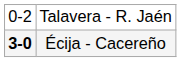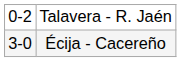(20, 43) bold -> (20, 43) normal
